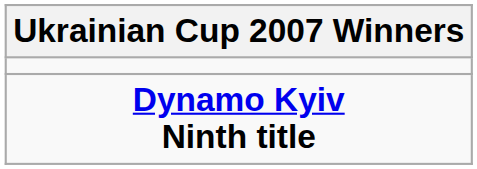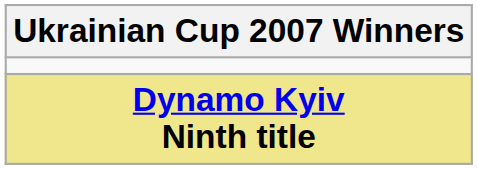(239, 118) no background -> (239, 118) khaki background
